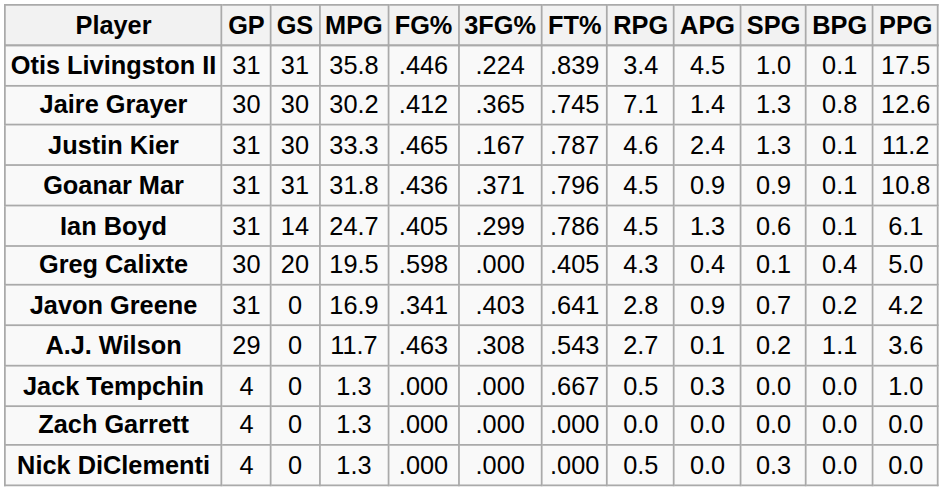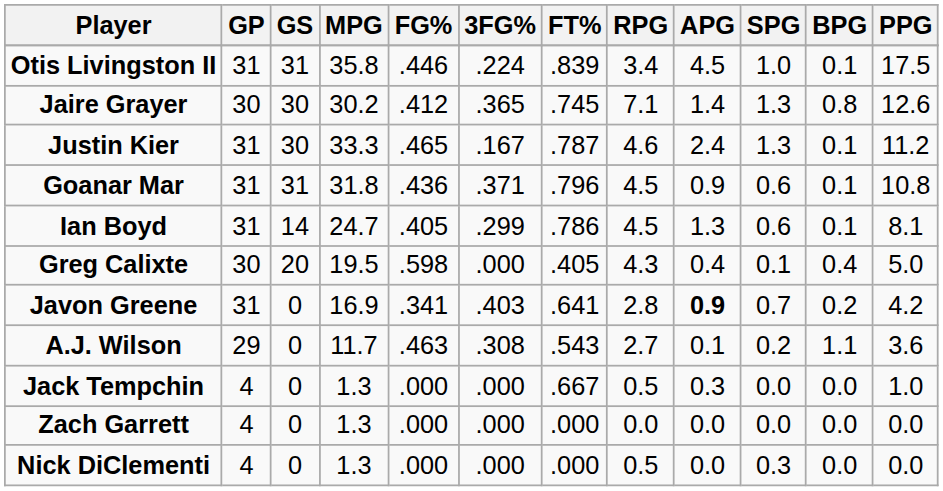(774, 185) 0.9 -> (774, 185) 0.6
(906, 225) 6.1 -> (906, 225) 8.1
(708, 306) normal -> (708, 306) bold
